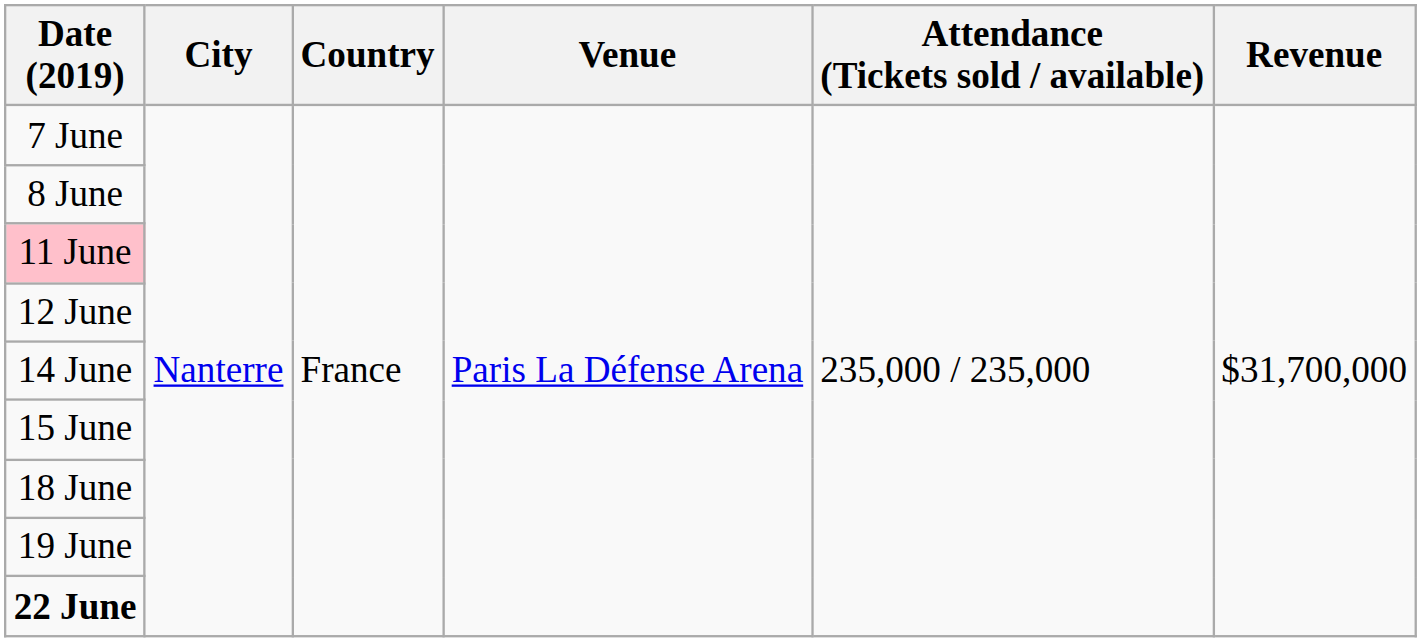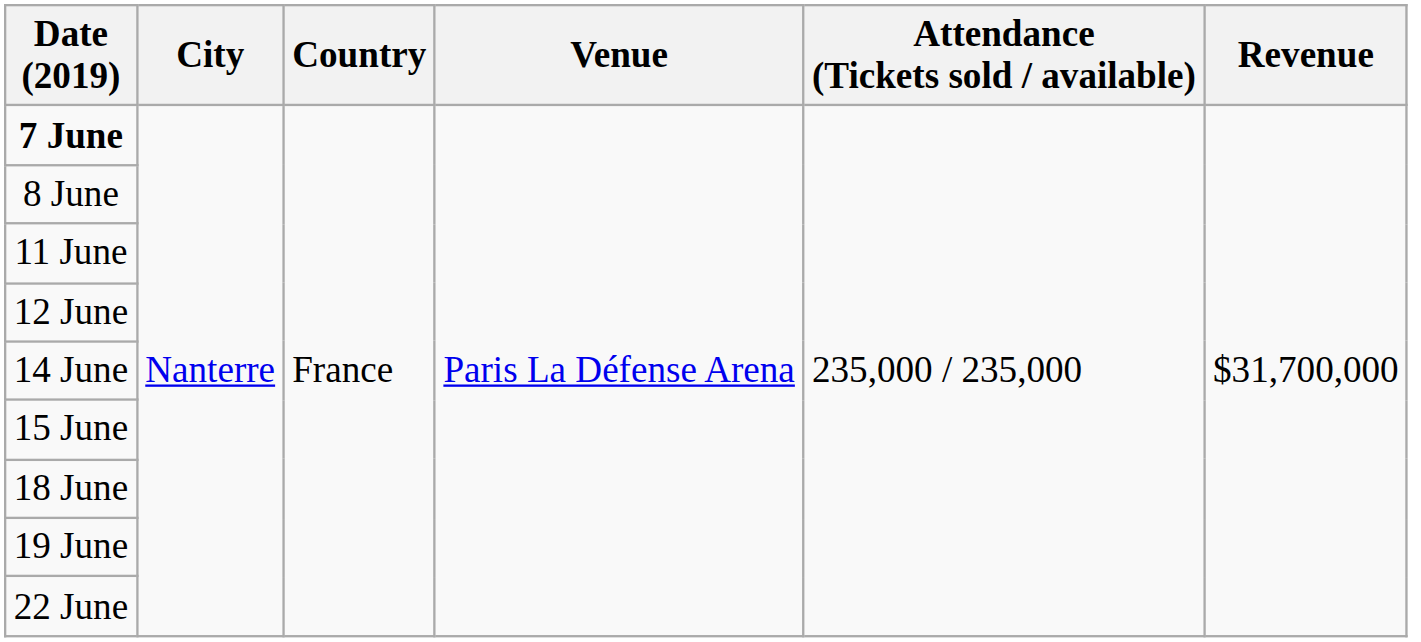(75, 134) normal -> (71, 134) bold
(75, 252) pink background -> (71, 252) no background
(75, 605) bold -> (71, 605) normal
